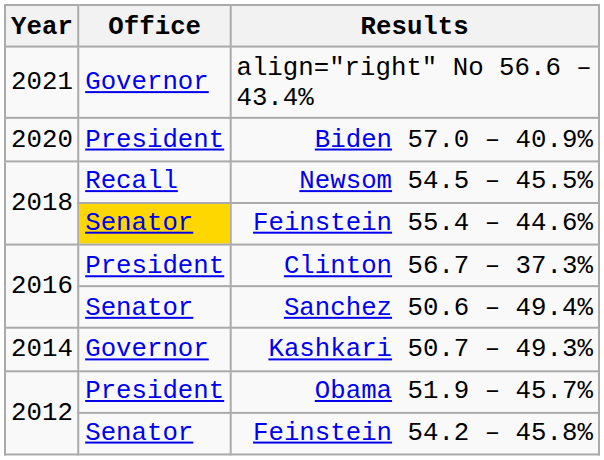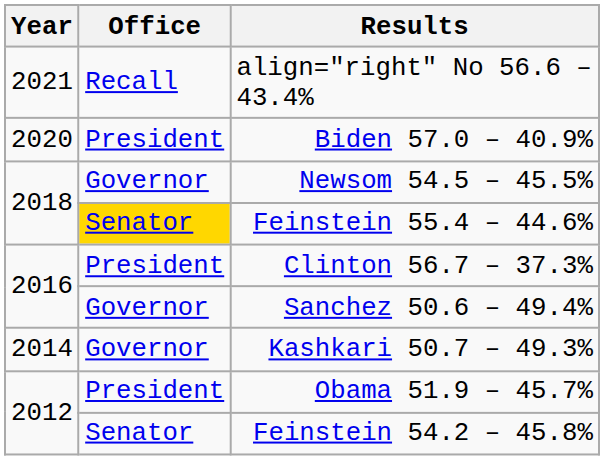(147, 83) Governor -> (132, 83) Recall
(132, 182) Recall -> (147, 182) Governor
(139, 307) Senator -> (147, 307) Governor
